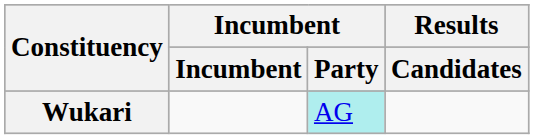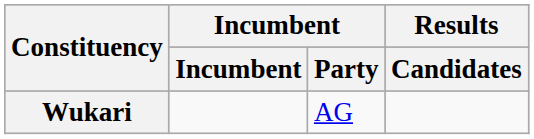(333, 111) paleturquoise background -> (333, 111) no background
